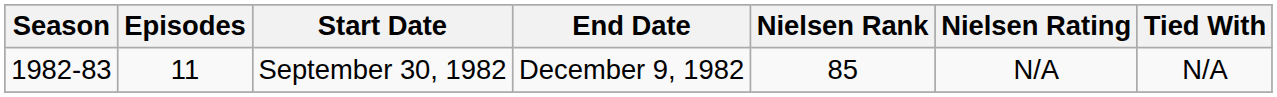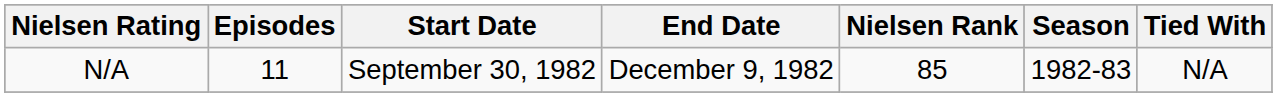columns swapped: (61, 26) <-> (1036, 26)
